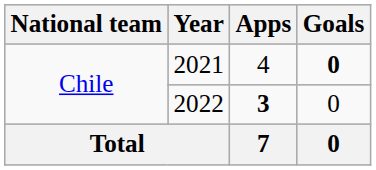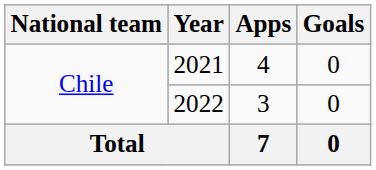(334, 64) bold -> (334, 64) normal
(263, 104) bold -> (263, 104) normal
